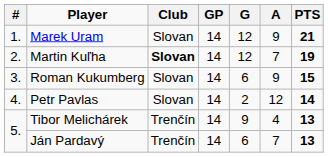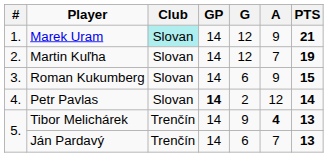(173, 36) no background -> (173, 36) paleturquoise background
(173, 57) bold -> (173, 57) normal
(214, 99) normal -> (214, 99) bold
(276, 120) normal -> (276, 120) bold
